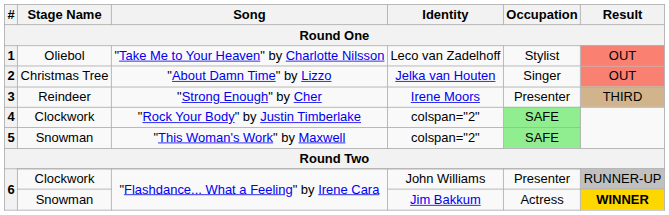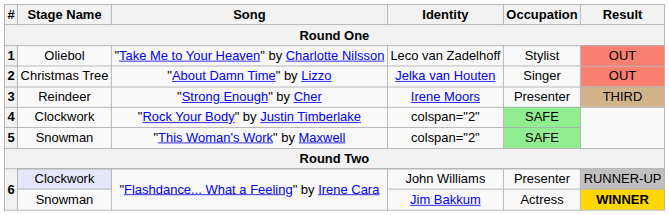(65, 179) no background -> (65, 179) lavender background
